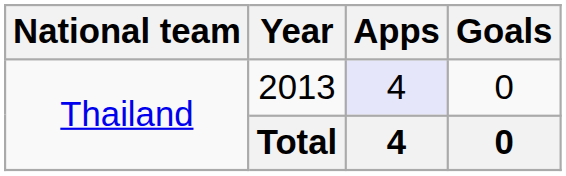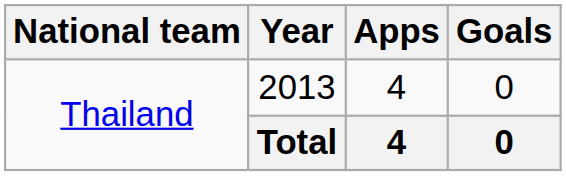(397, 87) lavender background -> (397, 87) no background
